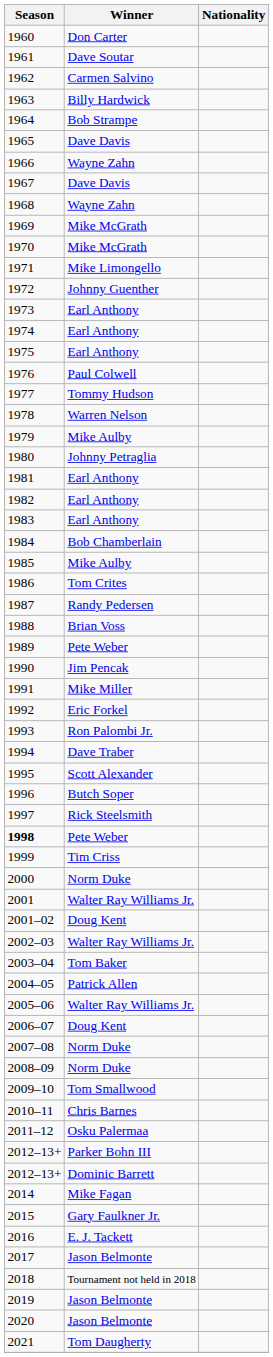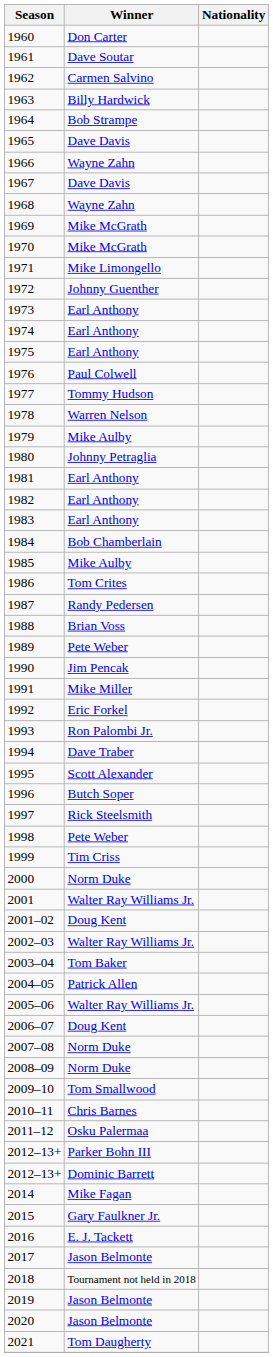(21, 836) bold -> (21, 836) normal
